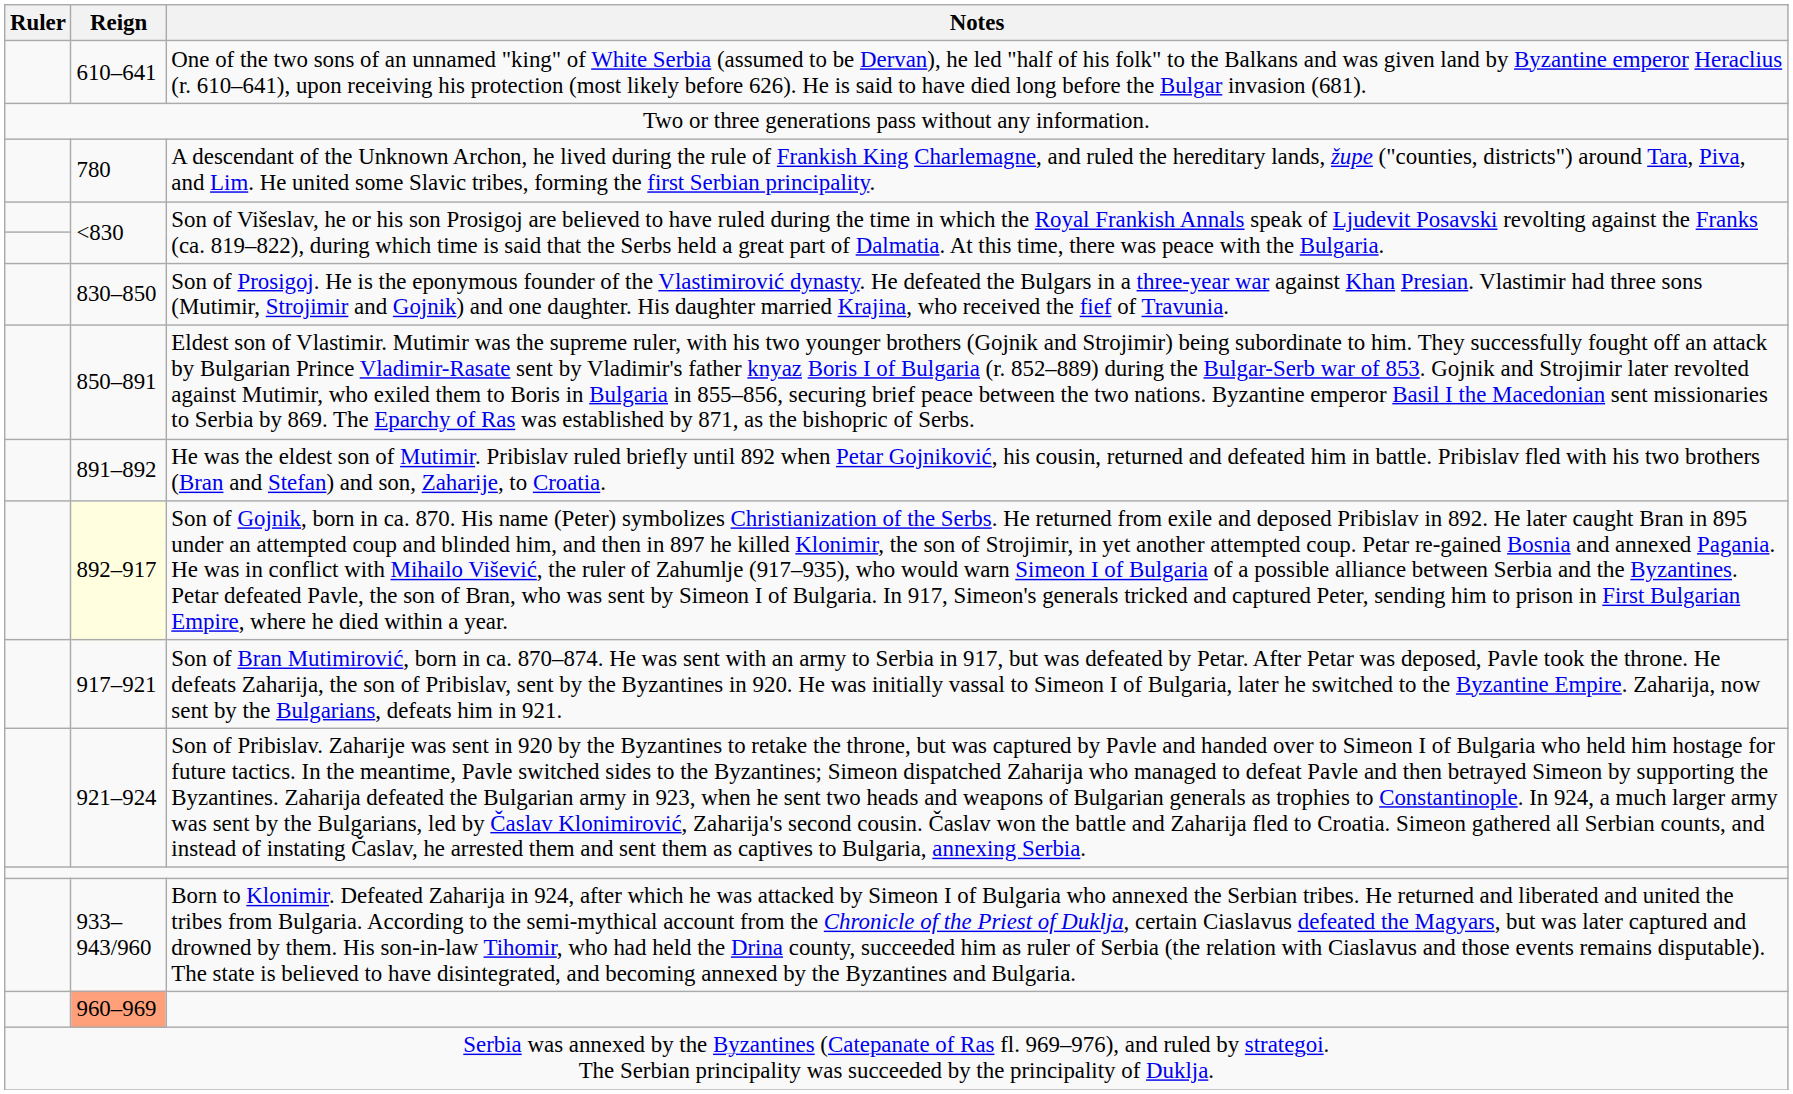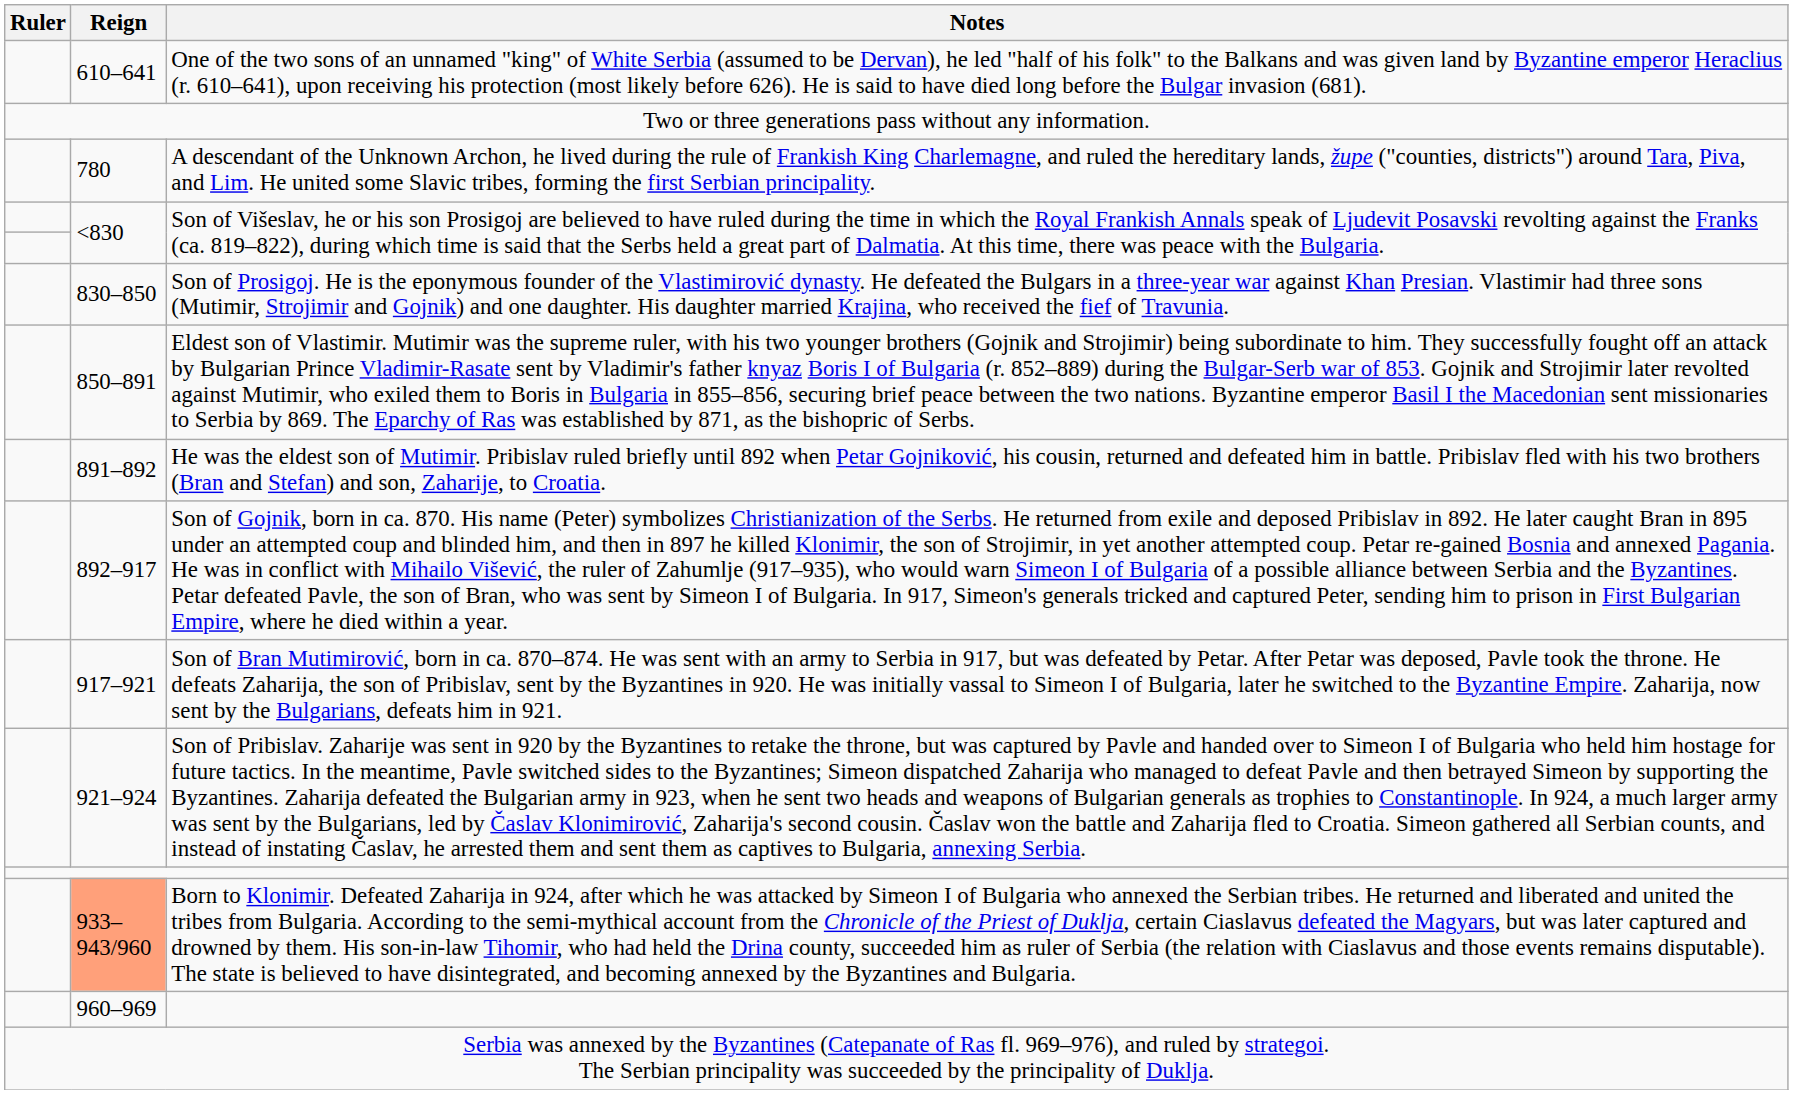(117, 570) lightyellow background -> (117, 570) no background
(114, 934) no background -> (114, 934) lightsalmon background
(117, 1009) lightsalmon background -> (117, 1009) no background
